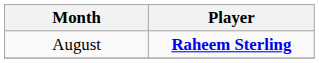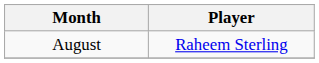(231, 44) bold -> (231, 44) normal
